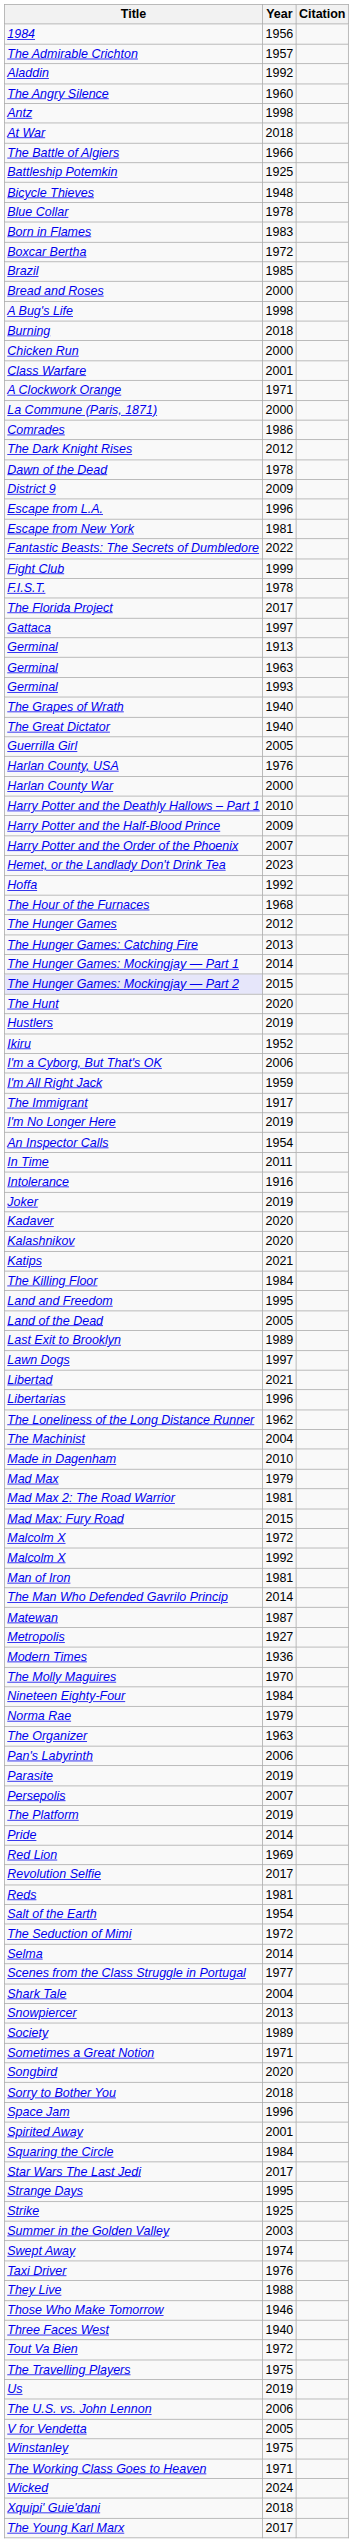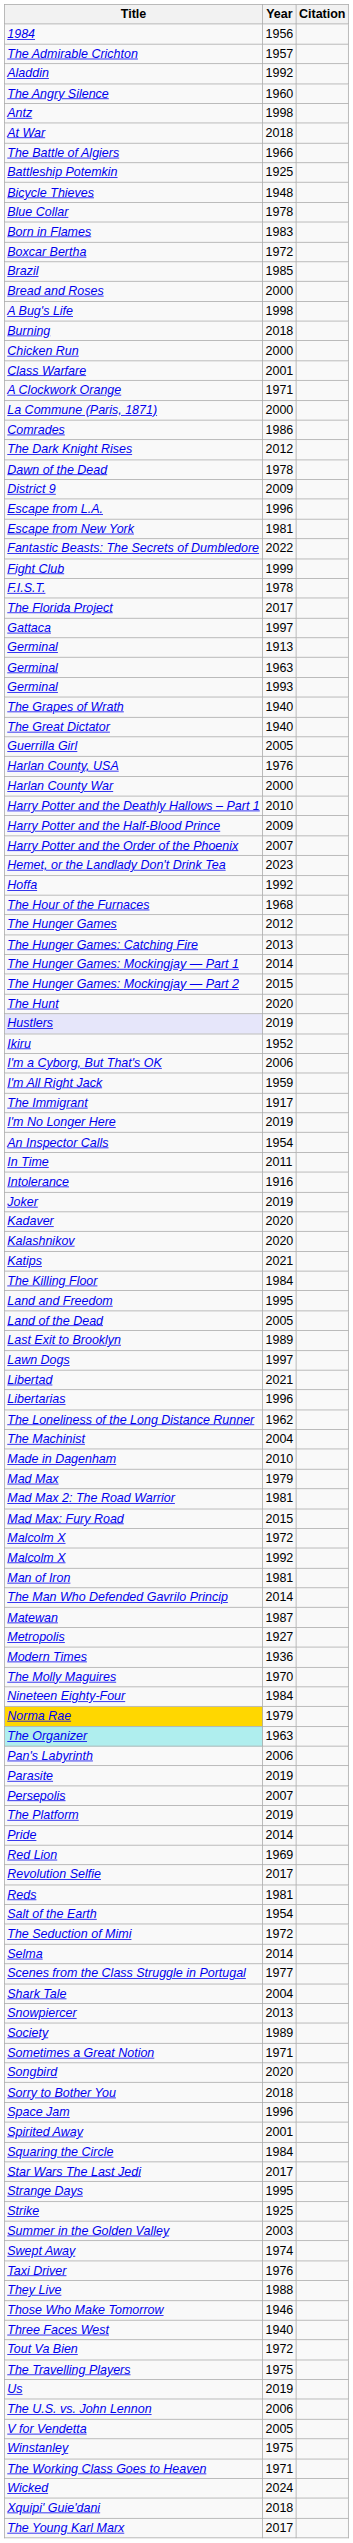(123, 984) lavender background -> (123, 984) no background
(30, 1023) no background -> (30, 1023) lavender background
(39, 1716) no background -> (39, 1716) gold background
(47, 1736) no background -> (47, 1736) paleturquoise background
